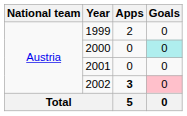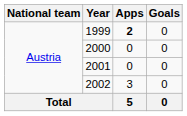(130, 31) normal -> (130, 31) bold
(164, 48) paleturquoise background -> (164, 48) no background
(130, 84) bold -> (130, 84) normal
(164, 84) pink background -> (164, 84) no background
